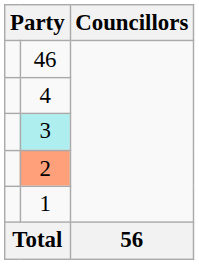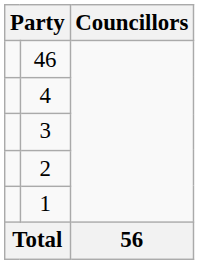(45, 131) paleturquoise background -> (45, 131) no background
(45, 167) lightsalmon background -> (45, 167) no background
